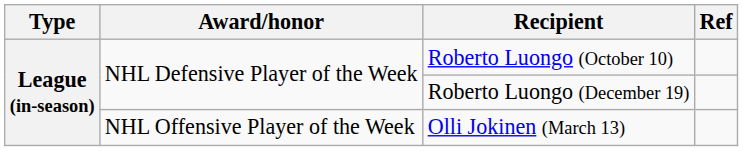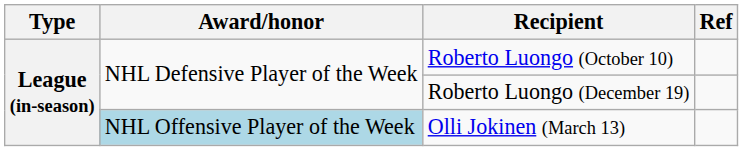(260, 127) no background -> (260, 127) lightblue background
